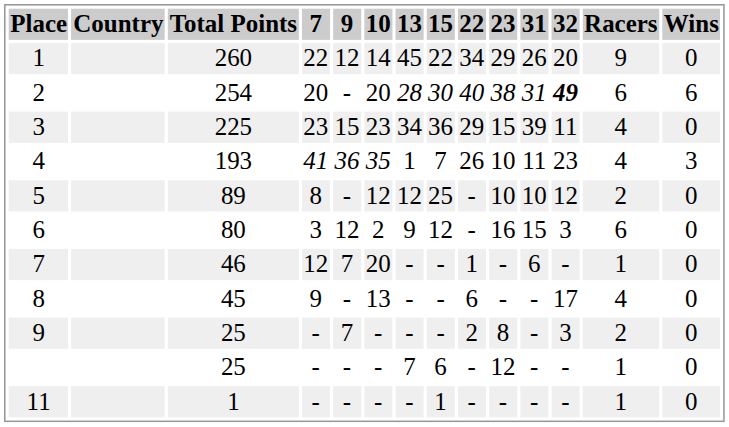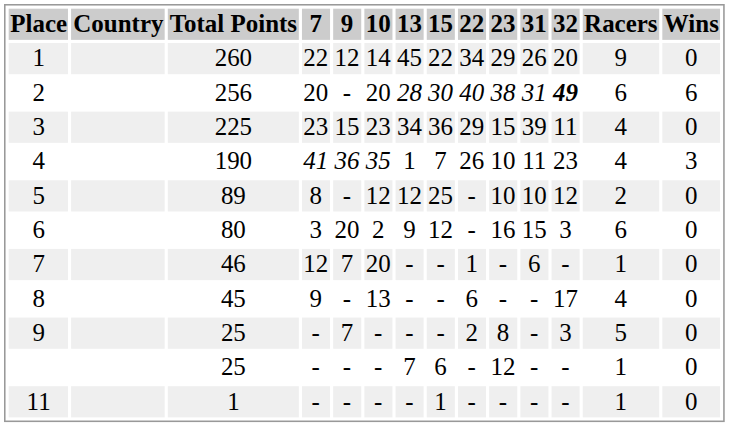(233, 92) 254 -> (233, 92) 256
(233, 161) 193 -> (233, 161) 190
(347, 229) 12 -> (347, 229) 20
(621, 332) 2 -> (621, 332) 5
